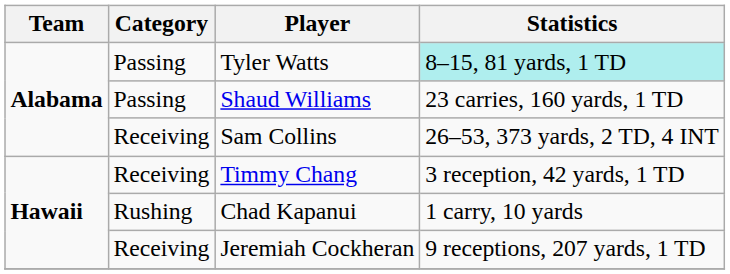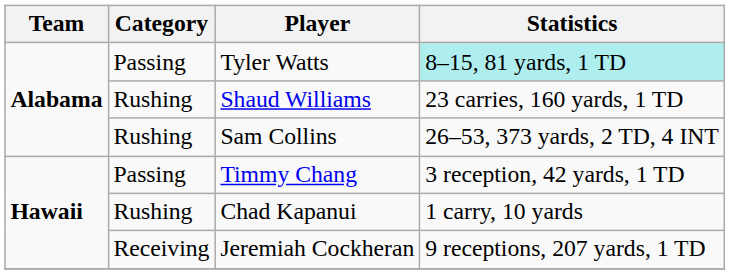(150, 99) Passing -> (153, 99) Rushing
(161, 136) Receiving -> (153, 136) Rushing
(161, 174) Receiving -> (150, 174) Passing
